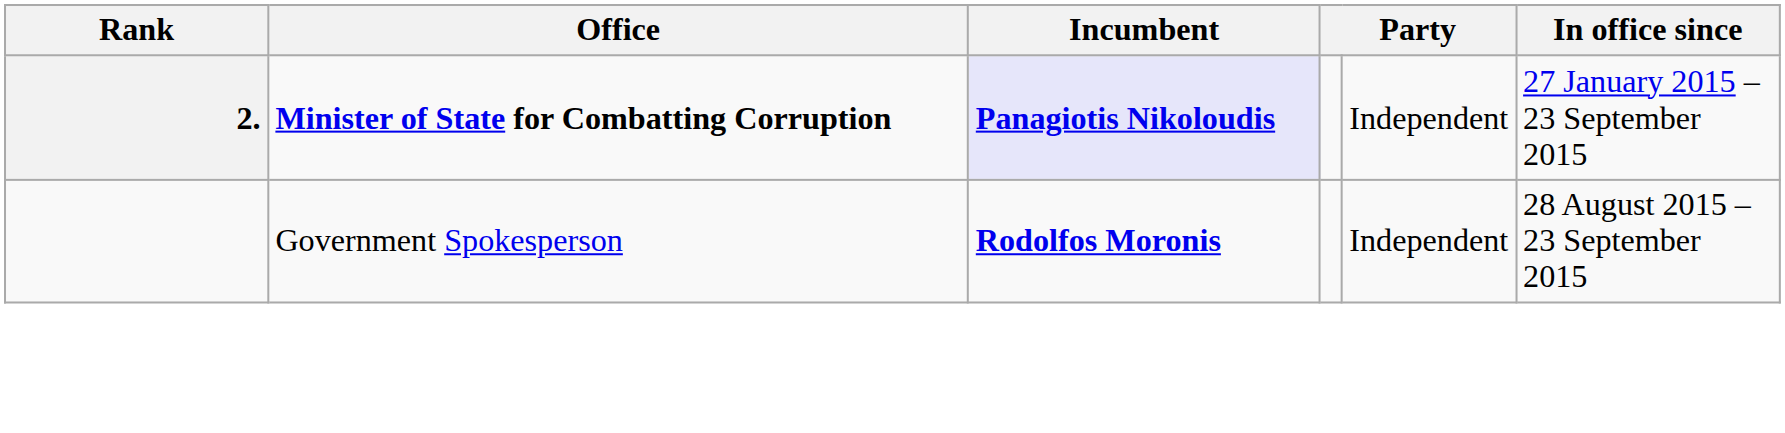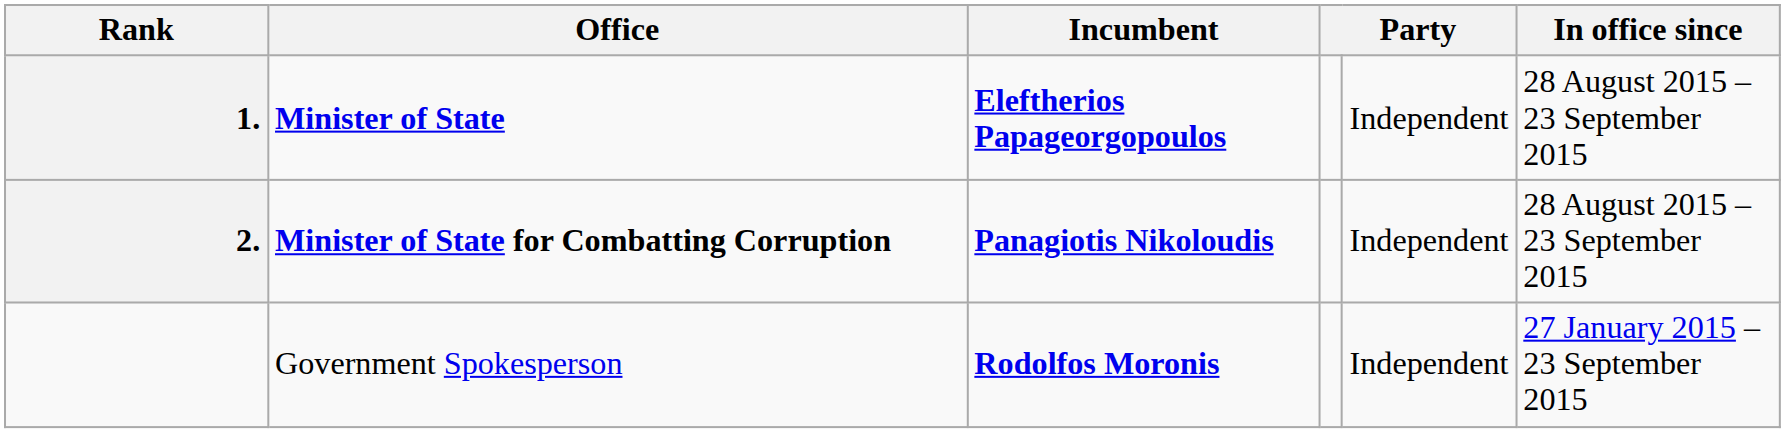+ row: (390, 117)
(1125, 117) lavender background -> (1124, 240) no background
(1641, 117) 27 January 2015 – 23 September 2015 -> (1637, 240) 28 August 2015 – 23 September 2015
(1637, 240) 28 August 2015 – 23 September 2015 -> (1642, 363) 27 January 2015 – 23 September 2015
